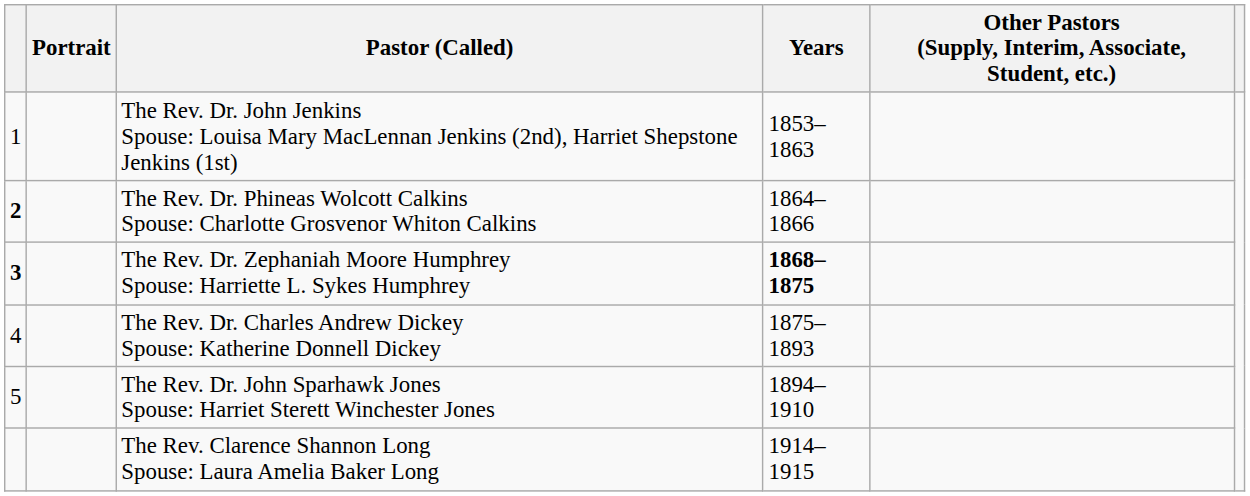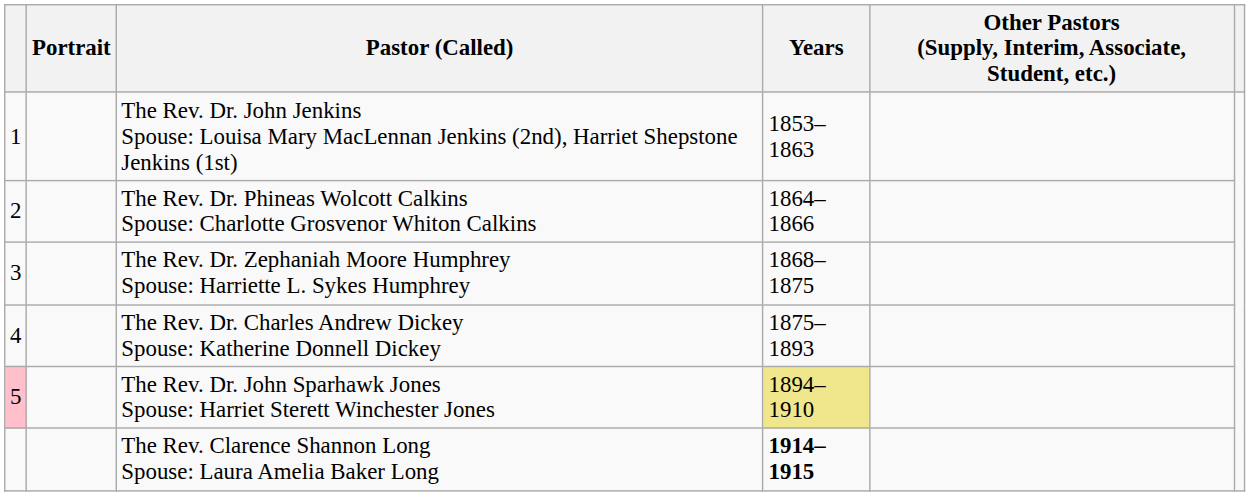(16, 211) bold -> (16, 211) normal
(16, 273) bold -> (16, 273) normal
(797, 273) bold -> (797, 273) normal
(16, 397) no background -> (16, 397) pink background
(797, 397) no background -> (797, 397) khaki background
(797, 459) normal -> (797, 459) bold
